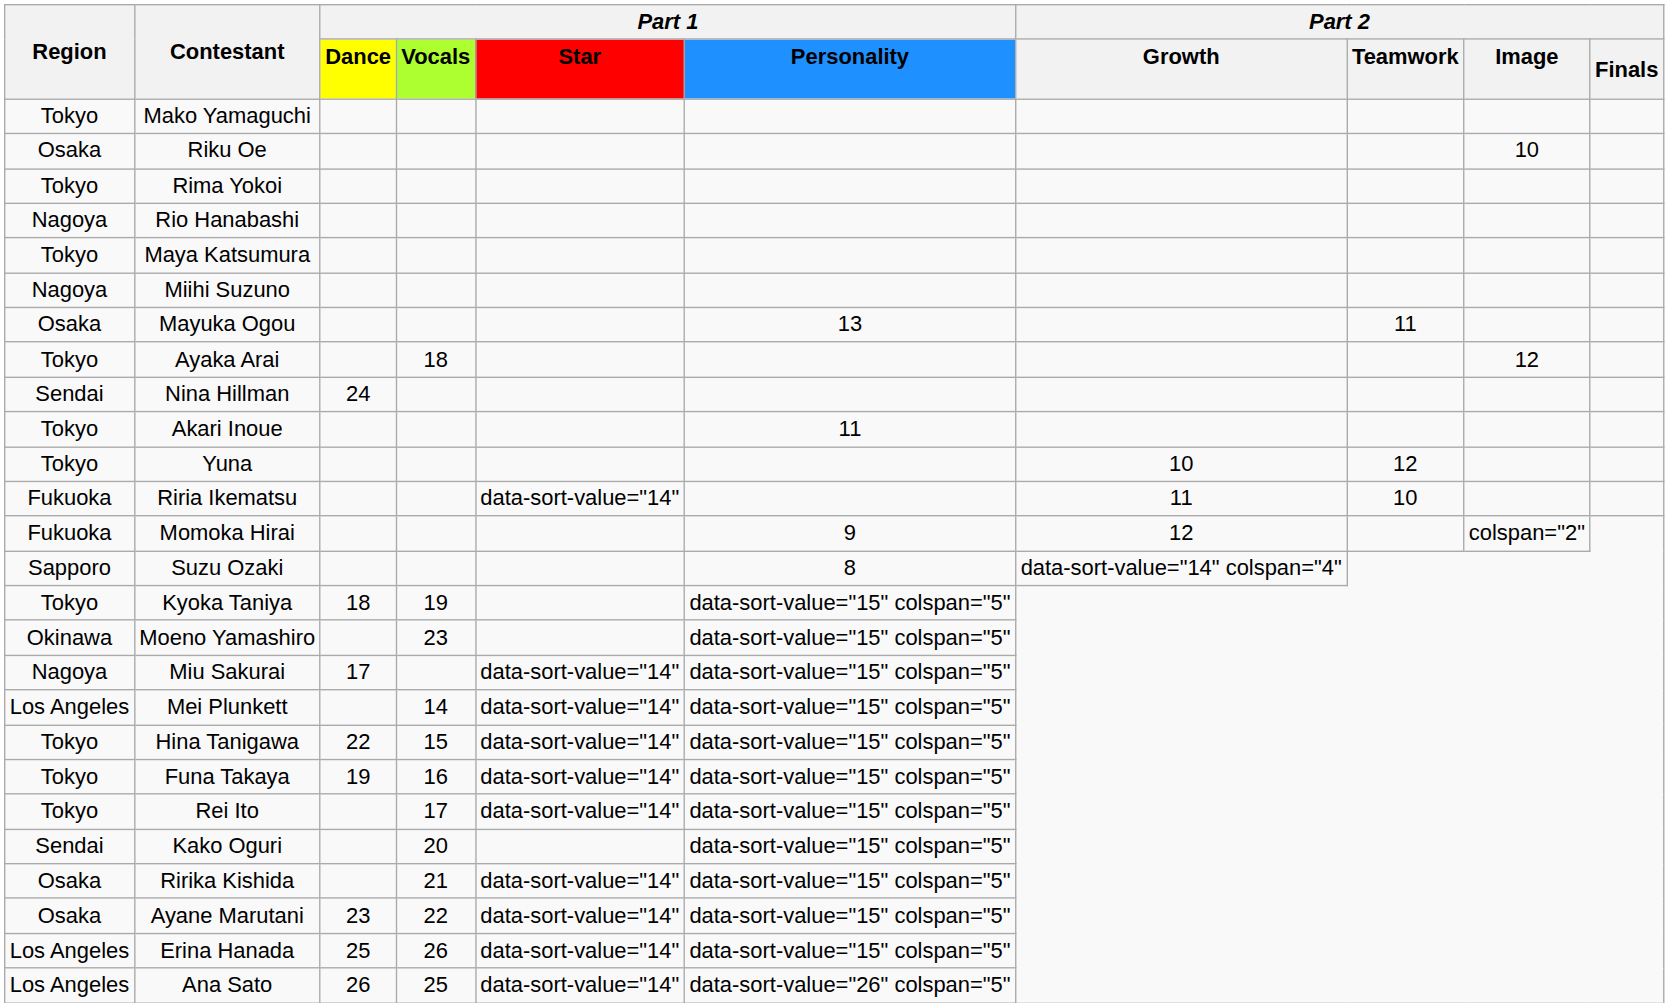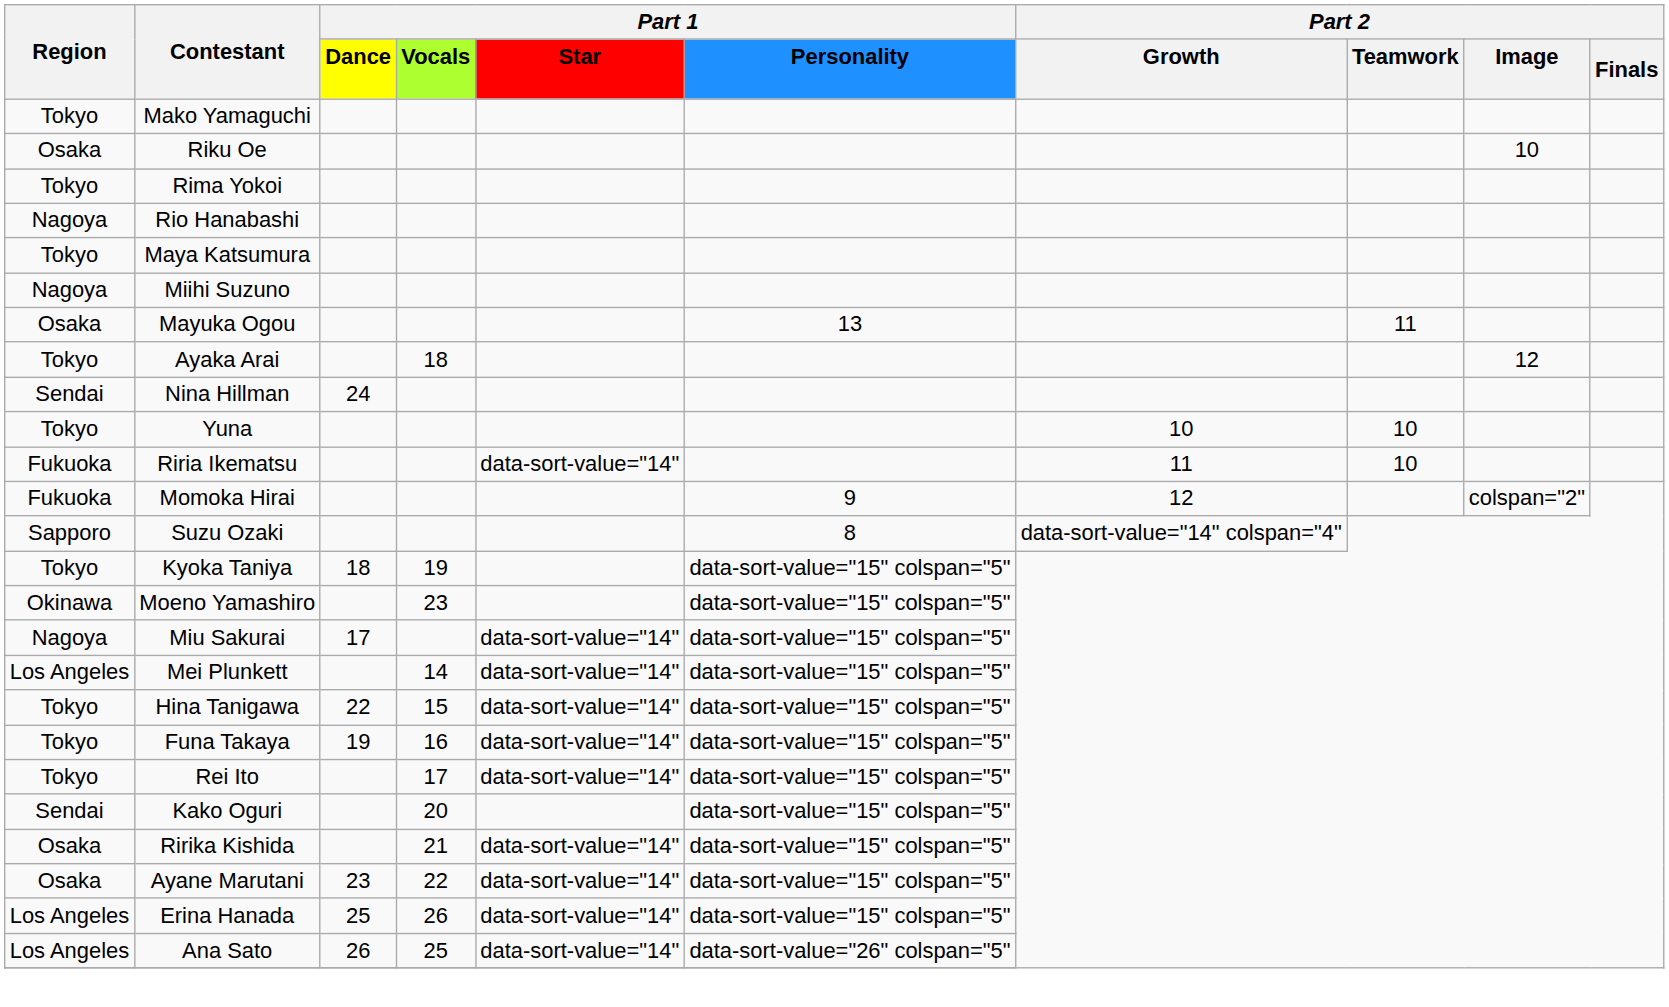- row: (227, 428)
(1405, 463) 12 -> (1405, 428) 10
